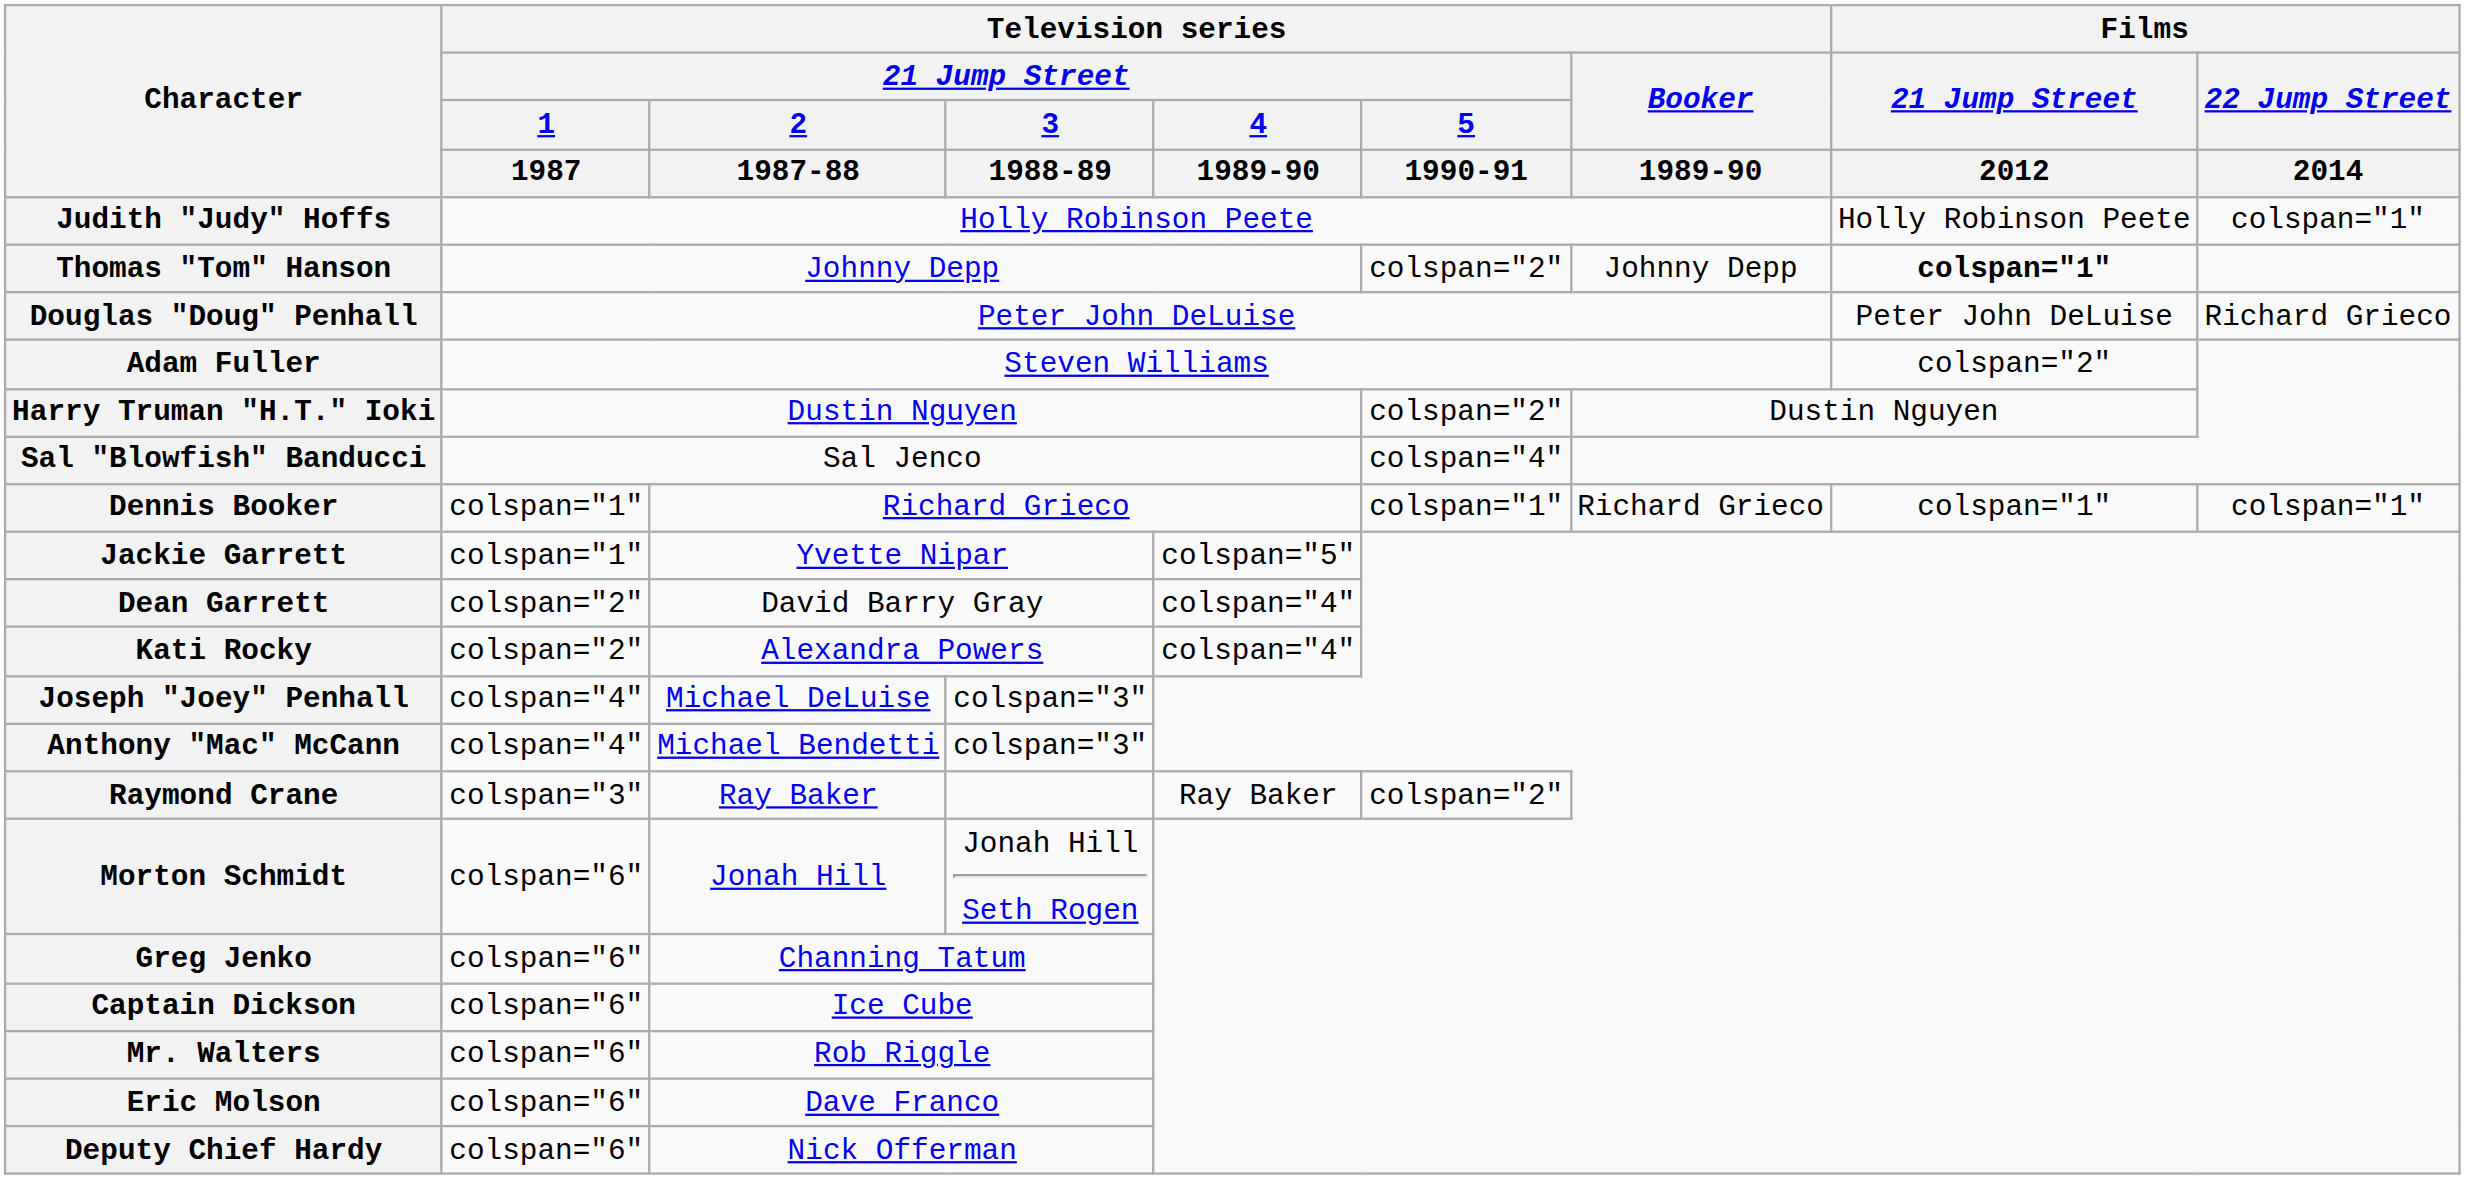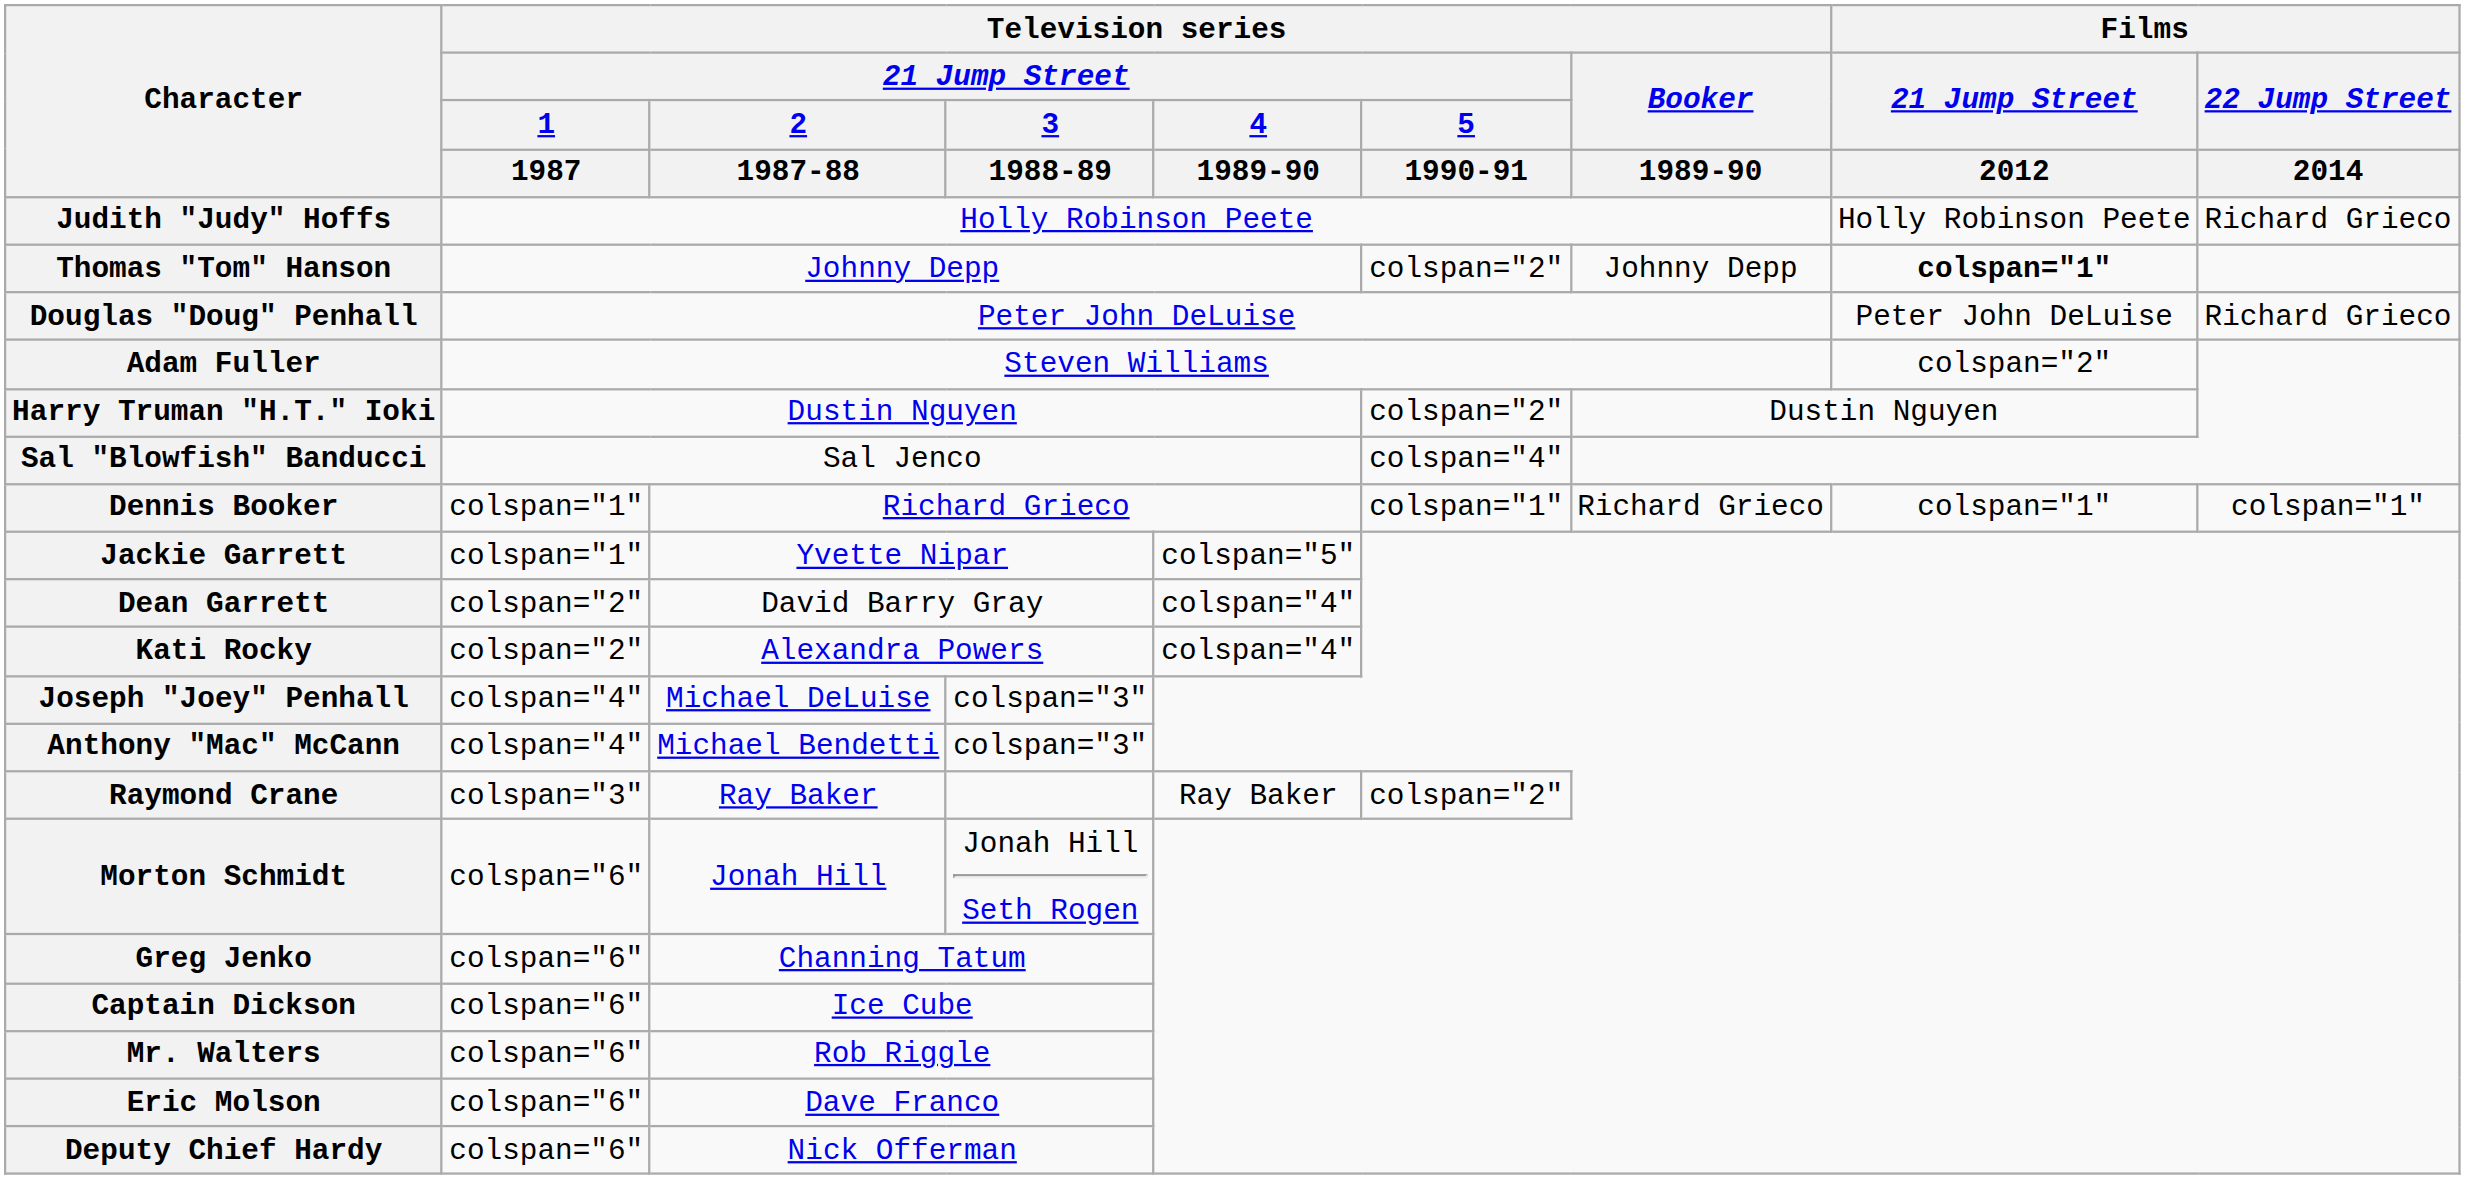(2328, 221) colspan="1" -> (2328, 221) Richard Grieco
